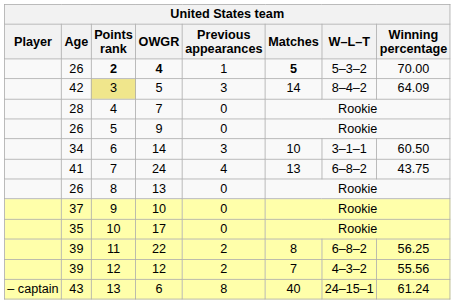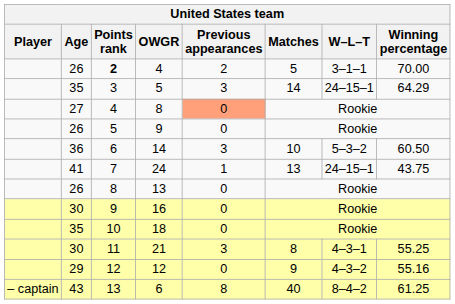(159, 68) bold -> (159, 68) normal
(224, 68) 1 -> (224, 68) 2
(294, 68) bold -> (294, 68) normal
(349, 68) 5–3–2 -> (349, 68) 3–1–1
(76, 88) 42 -> (76, 88) 35
(113, 88) khaki background -> (113, 88) no background
(349, 88) 8–4–2 -> (349, 88) 24–15–1
(413, 88) 64.09 -> (413, 88) 64.29
(76, 108) 28 -> (76, 108) 27
(159, 108) 7 -> (159, 108) 8
(224, 108) no background -> (224, 108) lightsalmon background
(76, 149) 34 -> (76, 149) 36
(349, 149) 3–1–1 -> (349, 149) 5–3–2
(224, 169) 4 -> (224, 169) 1
(349, 169) 6–8–2 -> (349, 169) 24–15–1
(76, 209) 37 -> (76, 209) 30
(159, 209) 10 -> (159, 209) 16
(159, 229) 17 -> (159, 229) 18
(76, 249) 39 -> (76, 249) 30
(159, 249) 22 -> (159, 249) 21
(224, 249) 2 -> (224, 249) 3
(349, 249) 6–8–2 -> (349, 249) 4–3–1
(413, 249) 56.25 -> (413, 249) 55.25
(76, 269) 39 -> (76, 269) 29
(224, 269) 2 -> (224, 269) 0
(294, 269) 7 -> (294, 269) 9
(413, 269) 55.56 -> (413, 269) 55.16
(349, 289) 24–15–1 -> (349, 289) 8–4–2
(413, 289) 61.24 -> (413, 289) 61.25
